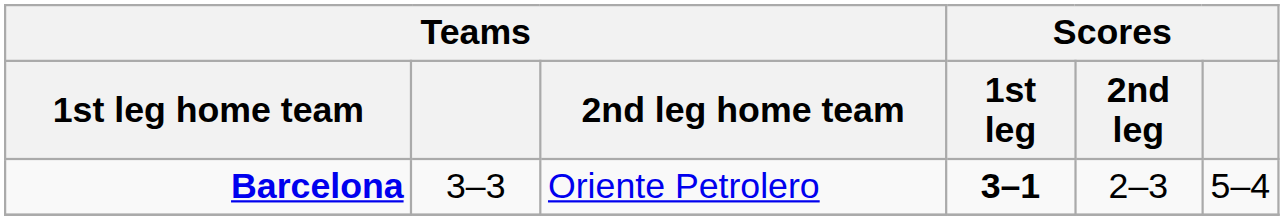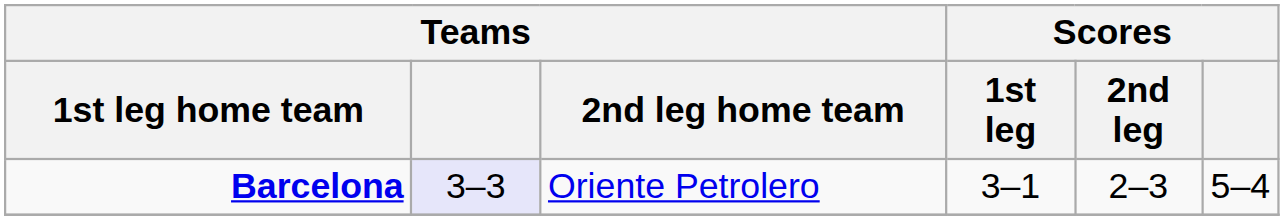(476, 186) no background -> (476, 186) lavender background
(1010, 186) bold -> (1010, 186) normal
